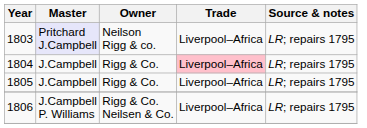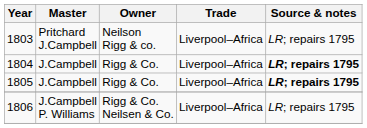(68, 38) lavender background -> (68, 38) no background
(221, 63) pink background -> (221, 63) no background
(311, 63) normal -> (314, 63) bold
(311, 82) normal -> (314, 82) bold
